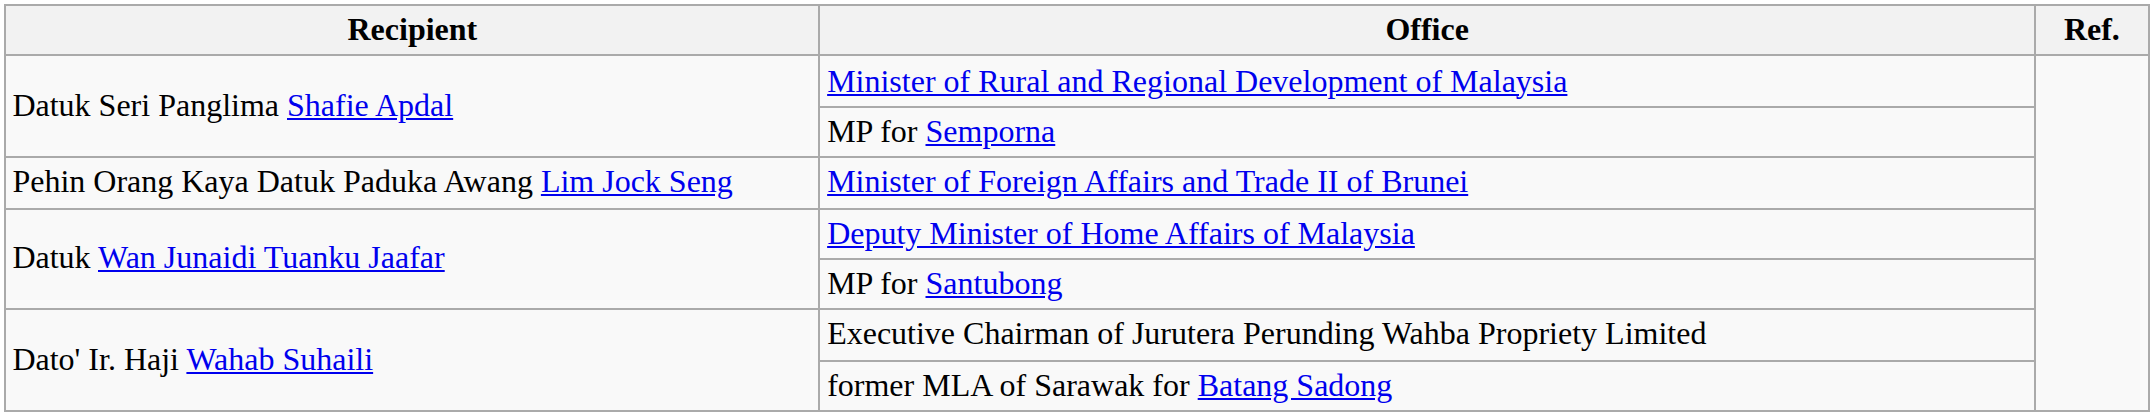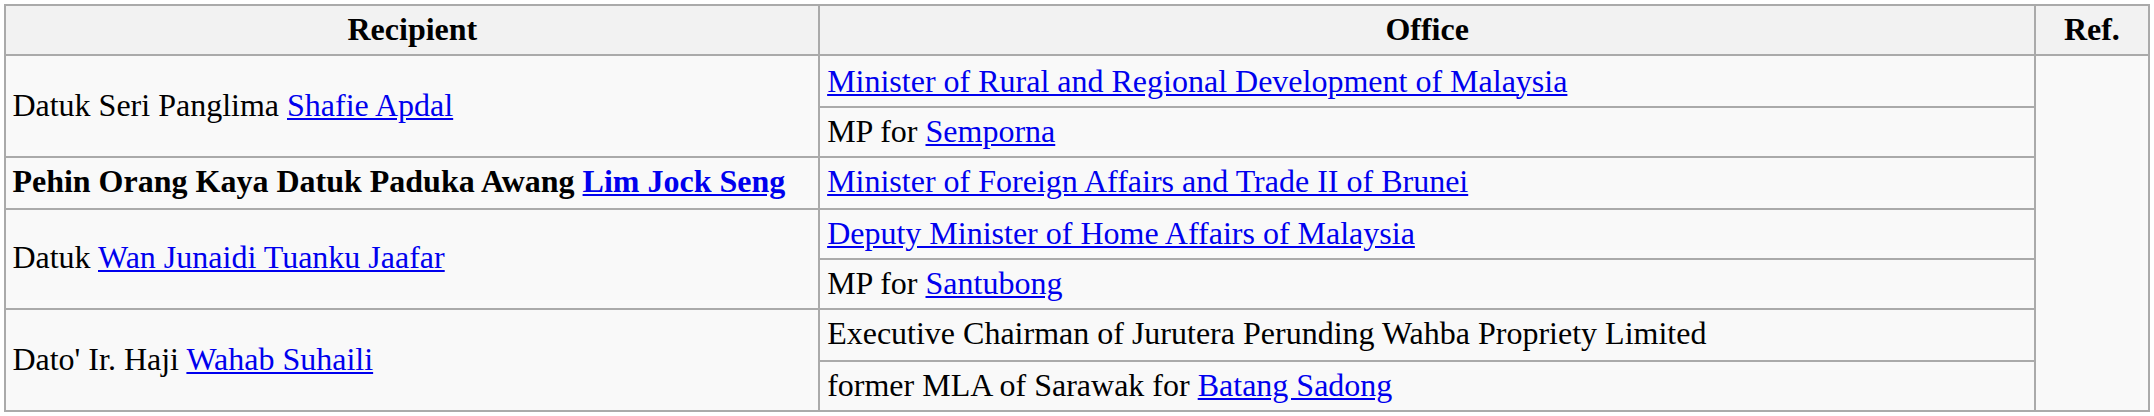(373, 182) normal -> (399, 182) bold
